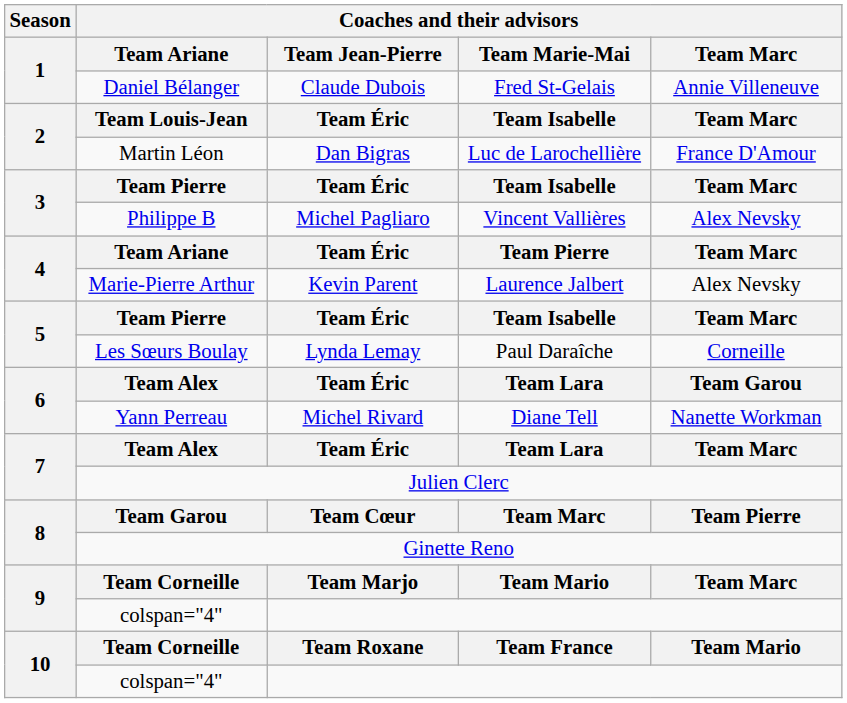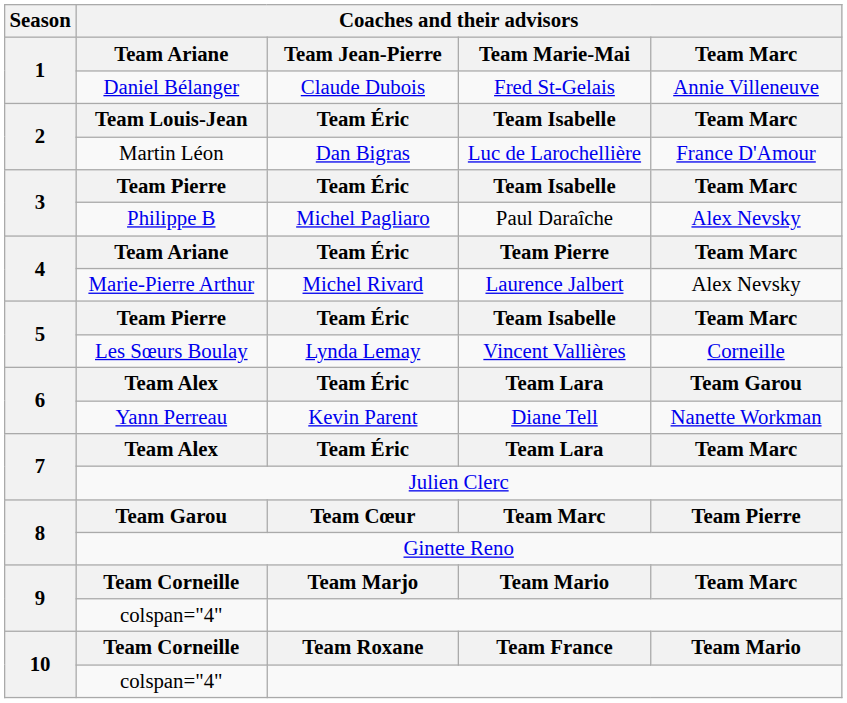(554, 218) Vincent Vallières -> (554, 218) Paul Daraîche
(363, 284) Kevin Parent -> (363, 284) Michel Rivard
(554, 350) Paul Daraîche -> (554, 350) Vincent Vallières
(363, 416) Michel Rivard -> (363, 416) Kevin Parent
